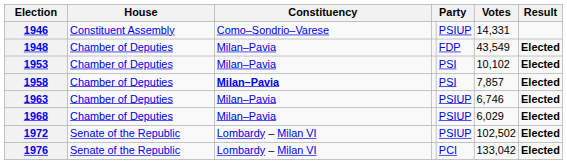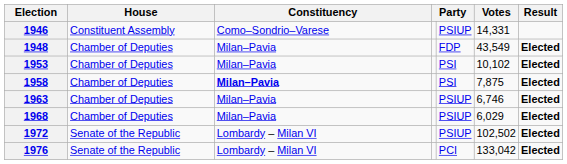(490, 82) 7,857 -> (490, 82) 7,875
